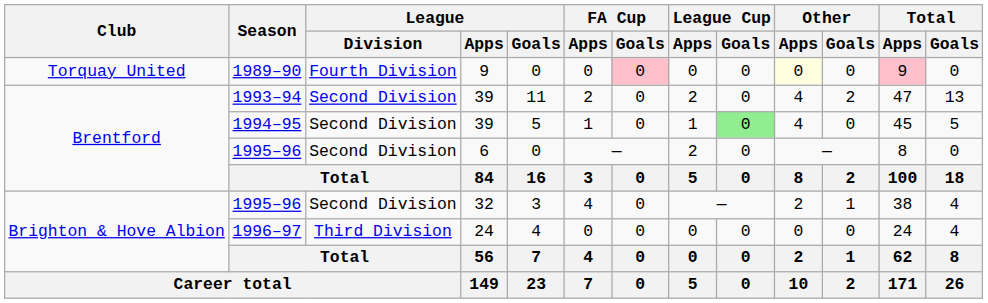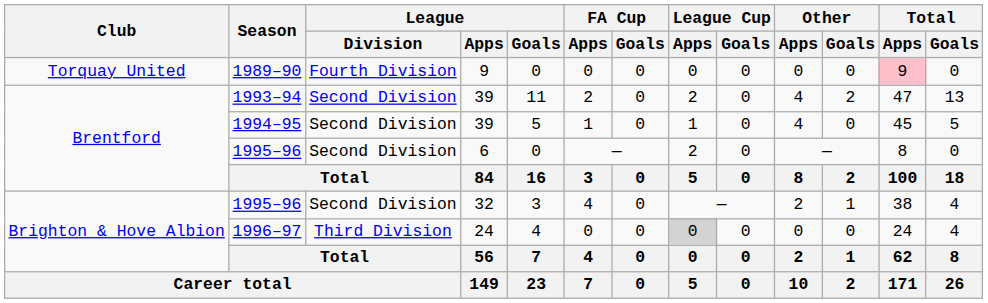(640, 71) pink background -> (640, 71) no background
(798, 71) lightyellow background -> (798, 71) no background
(746, 125) lightgreen background -> (746, 125) no background
(693, 232) no background -> (693, 232) lightgrey background
